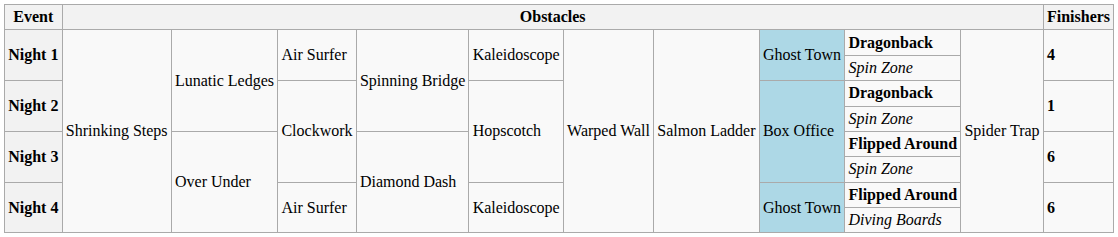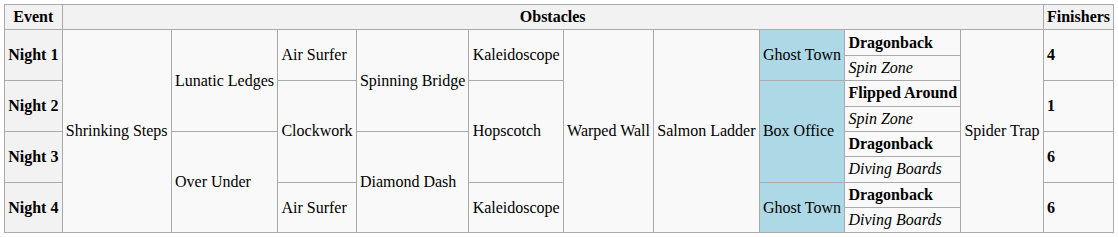(891, 93) Dragonback -> (903, 93) Flipped Around
(903, 144) Flipped Around -> (891, 144) Dragonback
(881, 169) Spin Zone -> (895, 169) Diving Boards
(903, 194) Flipped Around -> (891, 194) Dragonback
